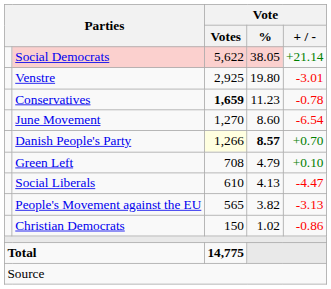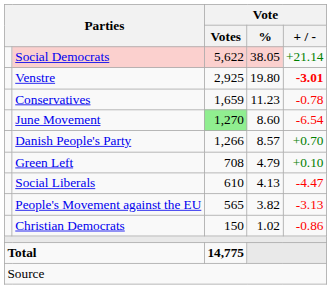(310, 78) normal -> (310, 78) bold
(229, 99) bold -> (229, 99) normal
(229, 120) no background -> (229, 120) lightgreen background
(229, 141) lightyellow background -> (229, 141) no background
(268, 141) bold -> (268, 141) normal
